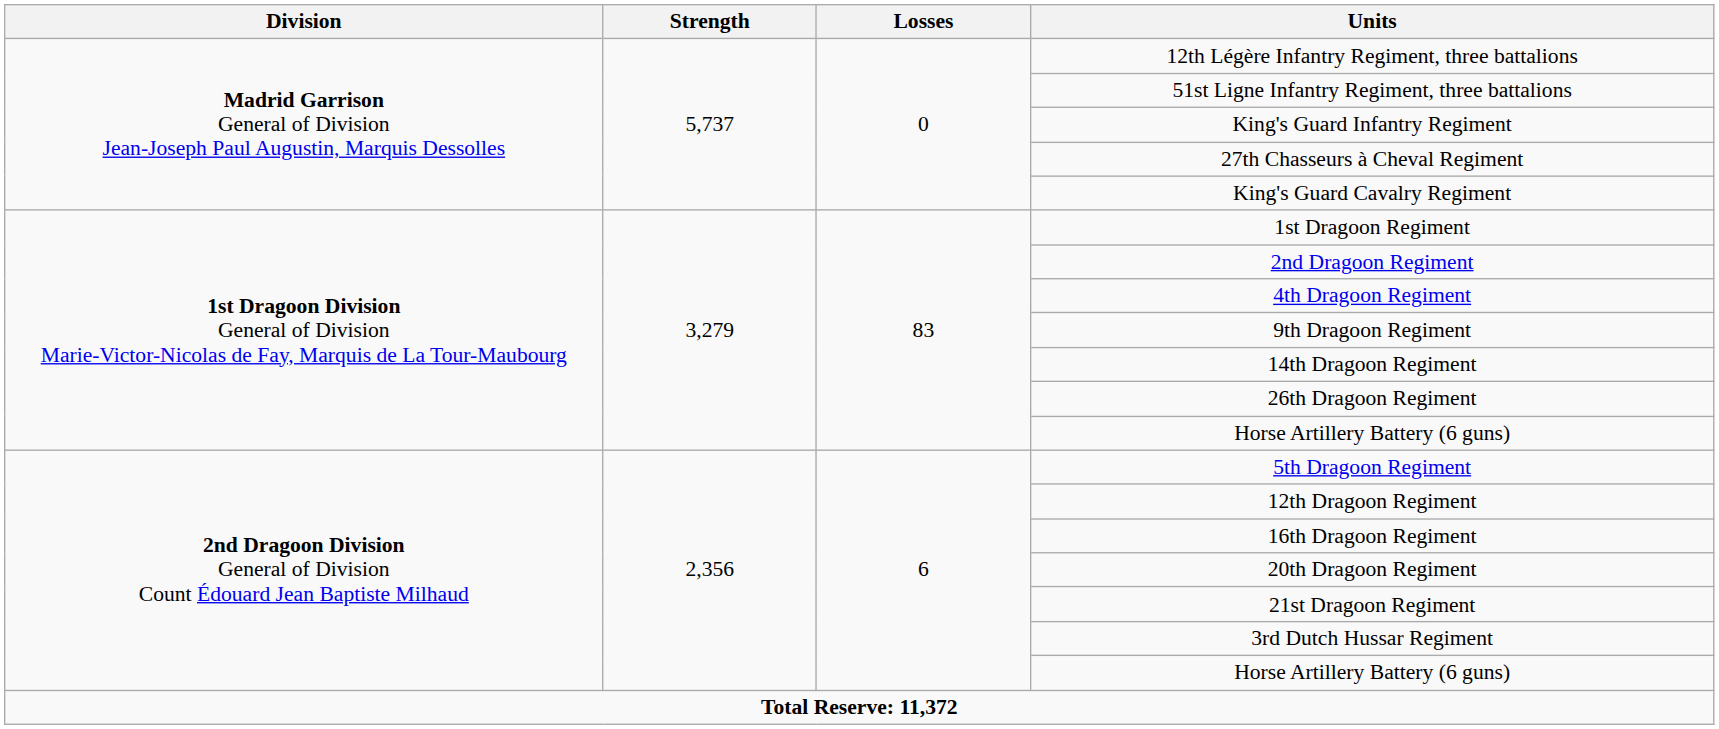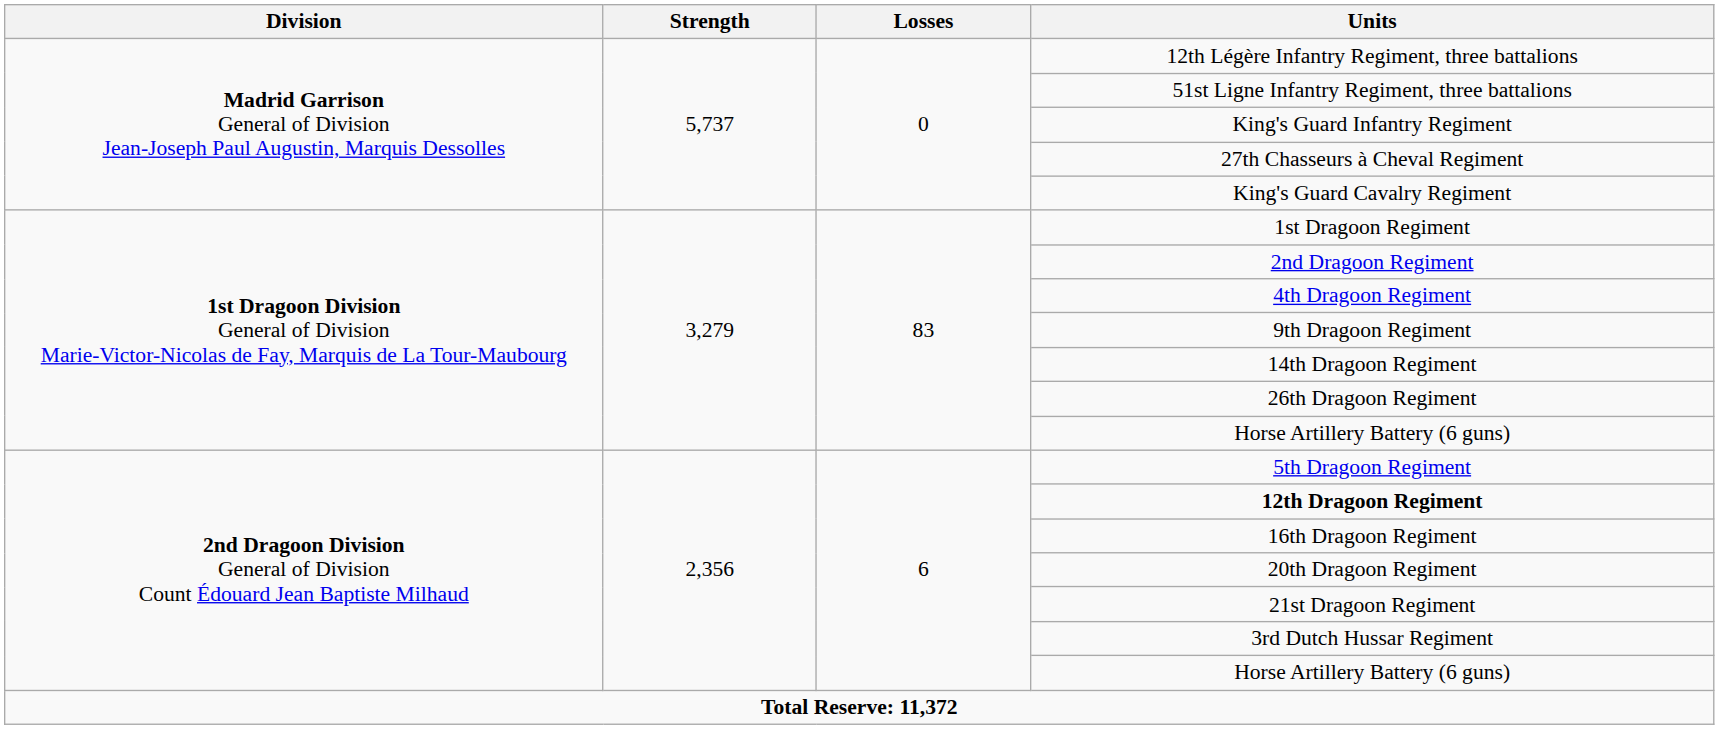(1372, 501) normal -> (1372, 501) bold
